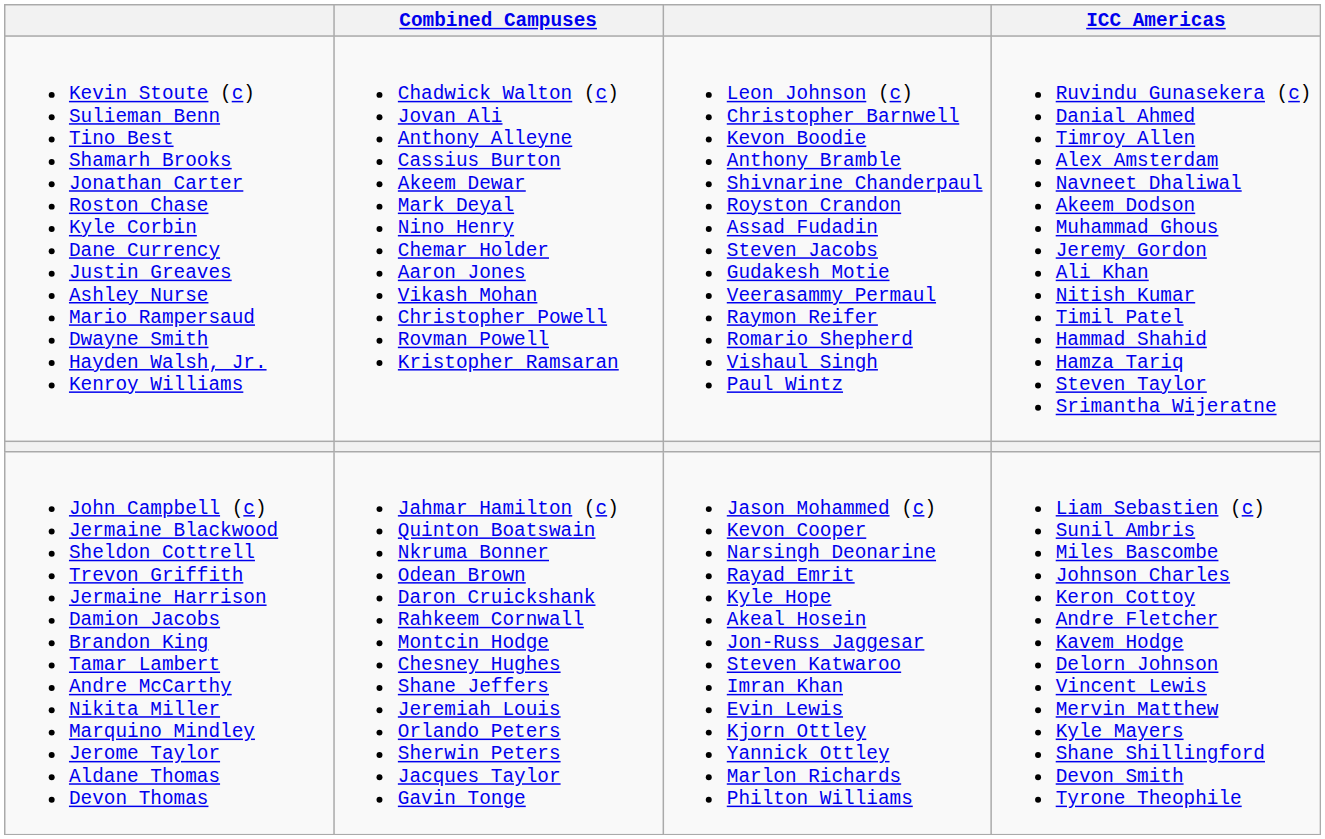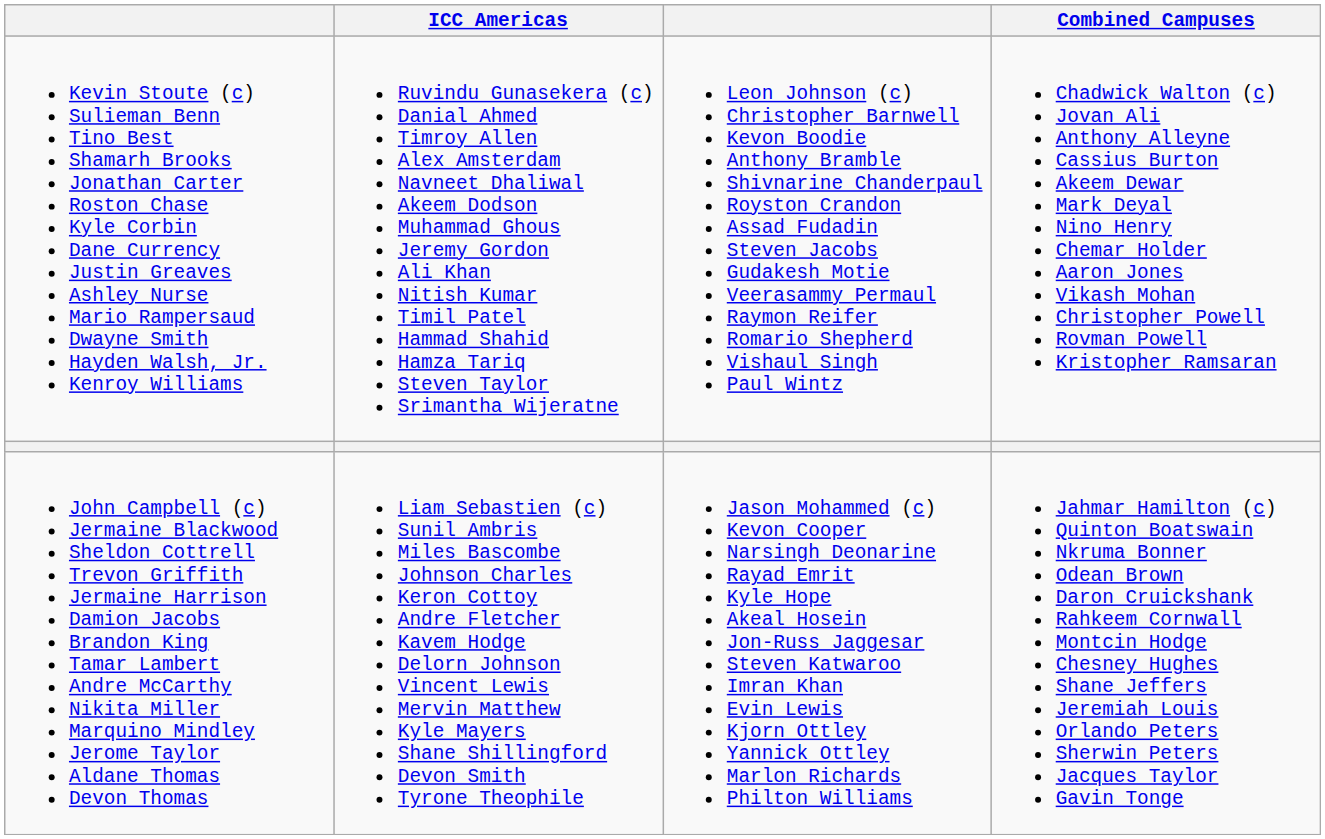columns swapped: (498, 21) <-> (1156, 21)
